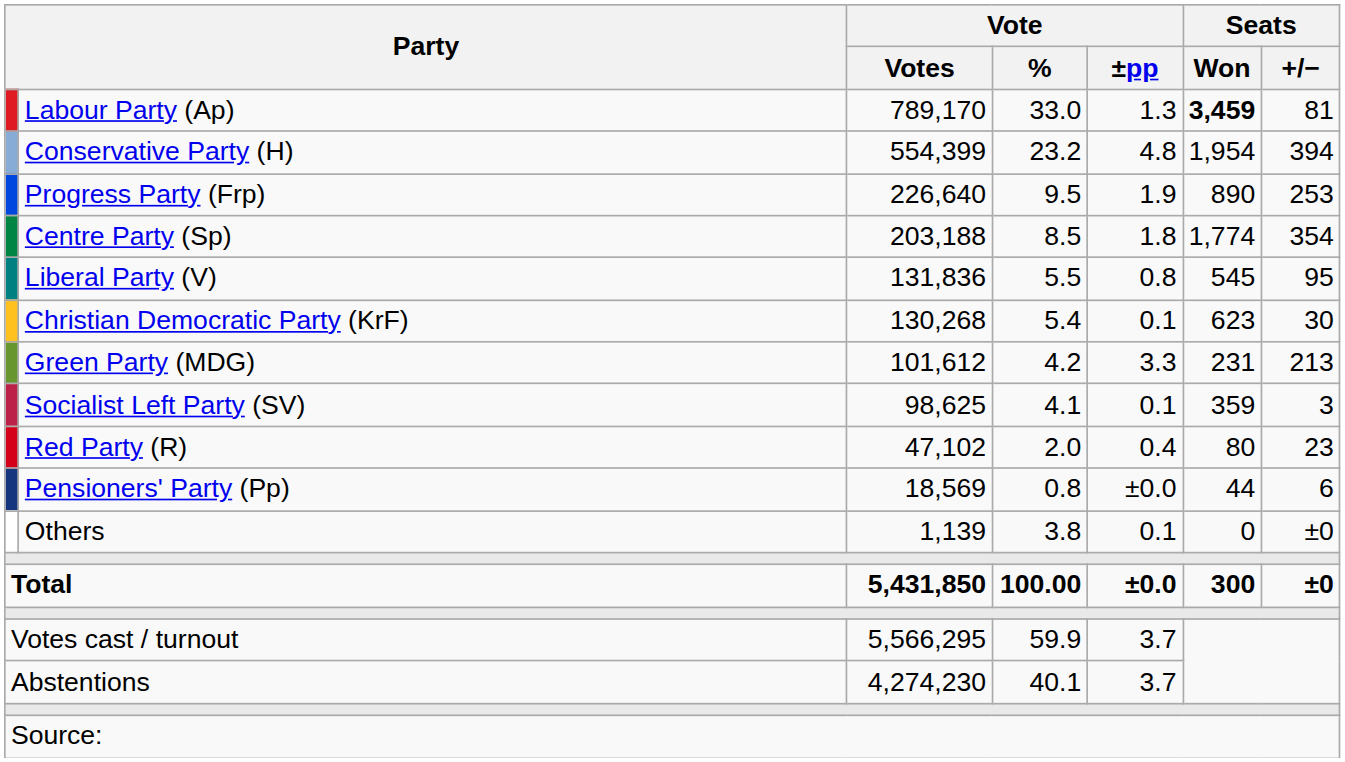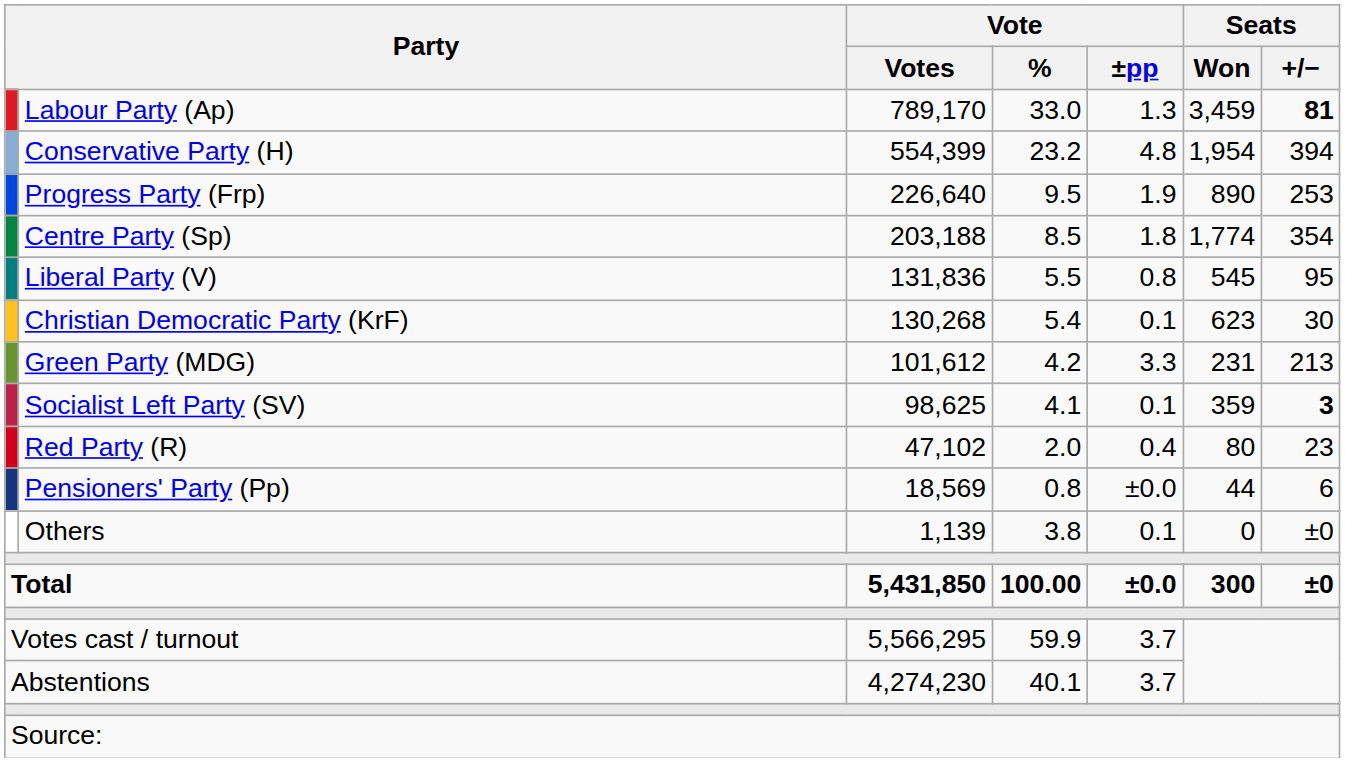(1222, 109) bold -> (1222, 109) normal
(1319, 109) normal -> (1319, 109) bold
(1326, 404) normal -> (1326, 404) bold
